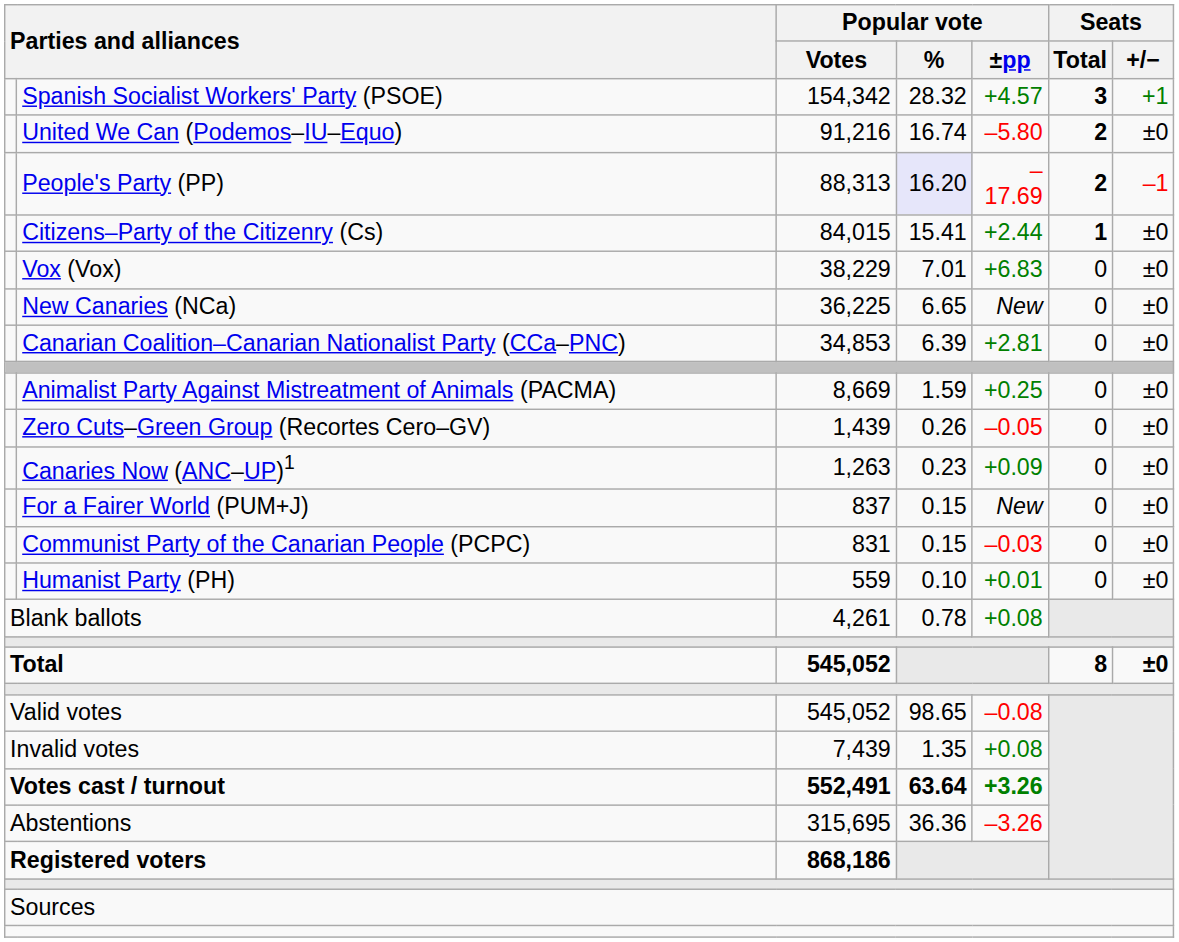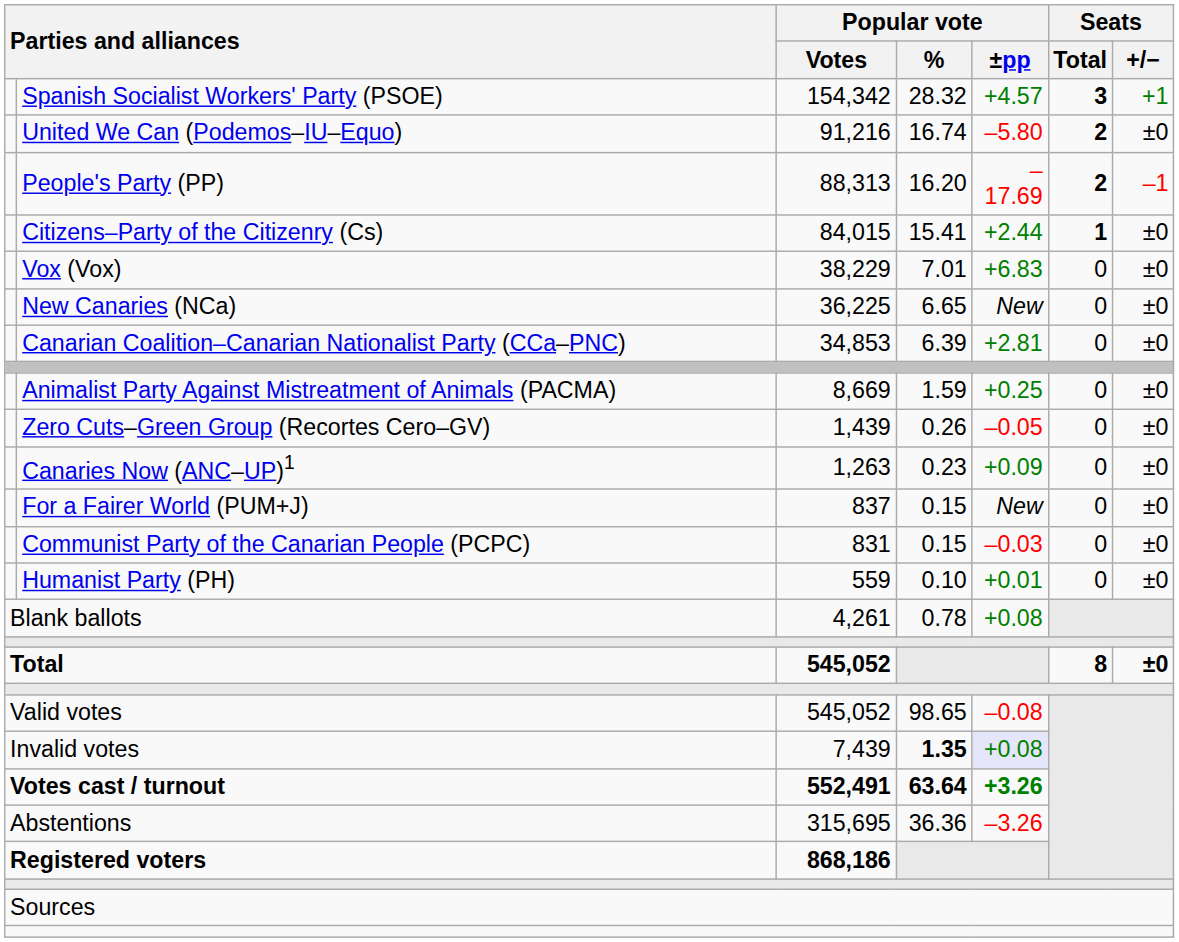(938, 183) lavender background -> (938, 183) no background
(944, 749) normal -> (944, 749) bold
(1013, 749) no background -> (1013, 749) lavender background
